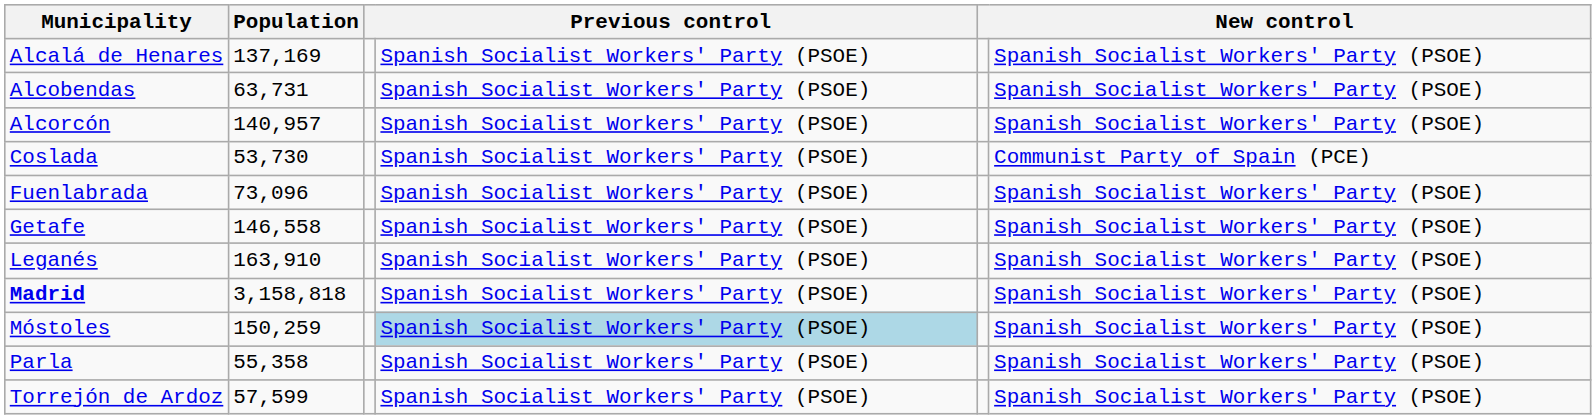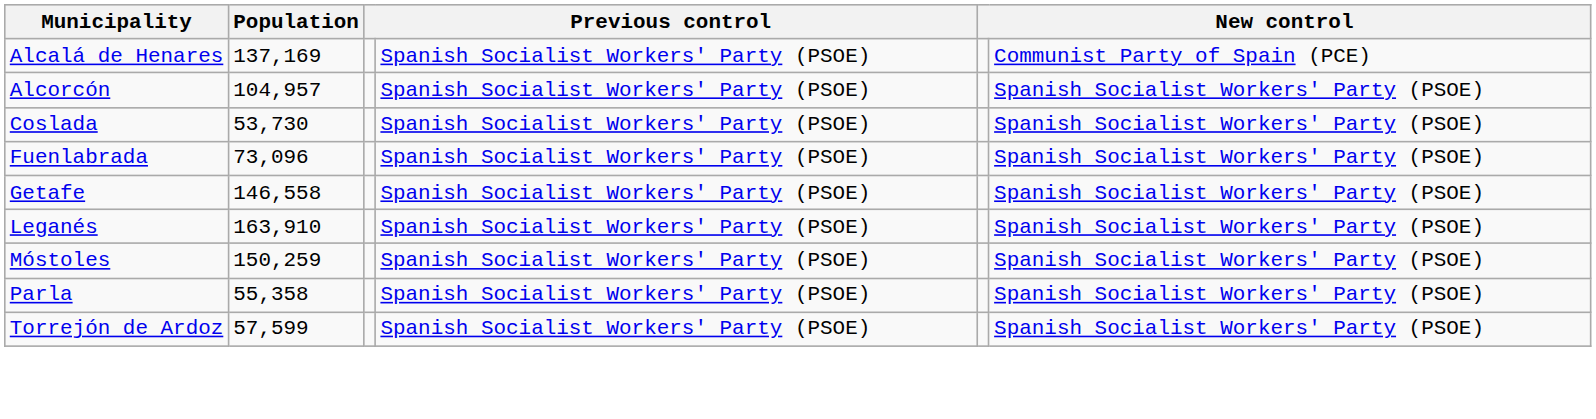(1239, 56) Spanish Socialist Workers' Party (PSOE) -> (1183, 56) Communist Party of Spain (PCE)
- row: (73, 90)
(277, 124) 140,957 -> (277, 90) 104,957
(1183, 158) Communist Party of Spain (PCE) -> (1239, 124) Spanish Socialist Workers' Party (PSOE)
- row: (47, 295)
(625, 329) lightblue background -> (625, 261) no background
